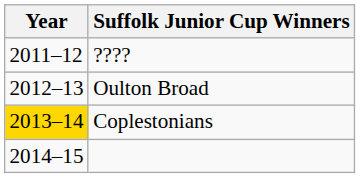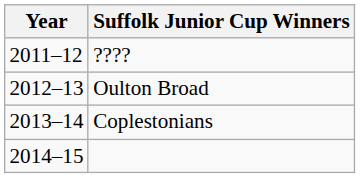(46, 121) gold background -> (46, 121) no background
